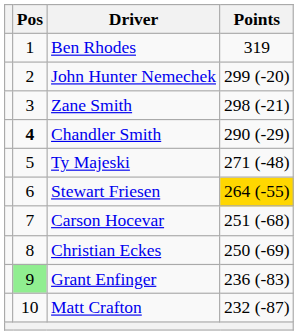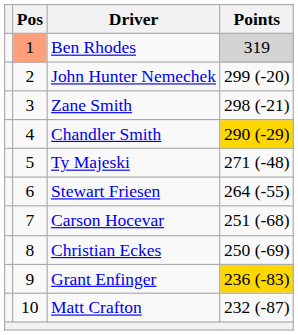(30, 47) no background -> (30, 47) lightsalmon background
(257, 47) no background -> (257, 47) lightgrey background
(30, 134) bold -> (30, 134) normal
(257, 134) no background -> (257, 134) gold background
(257, 192) gold background -> (257, 192) no background
(30, 278) lightgreen background -> (30, 278) no background
(257, 278) no background -> (257, 278) gold background
